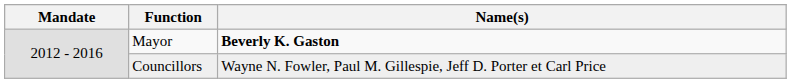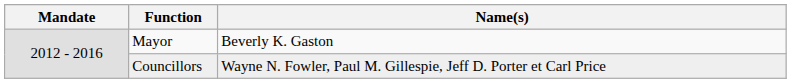(280, 41) bold -> (277, 41) normal
